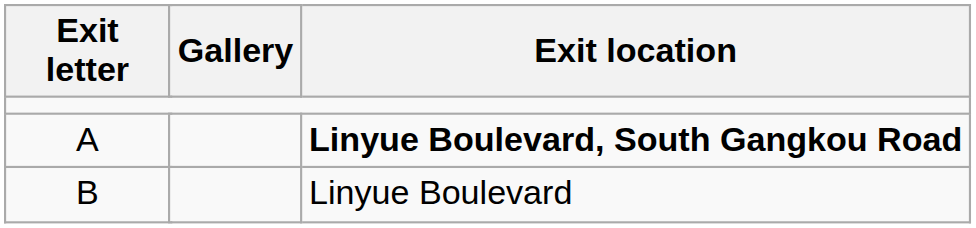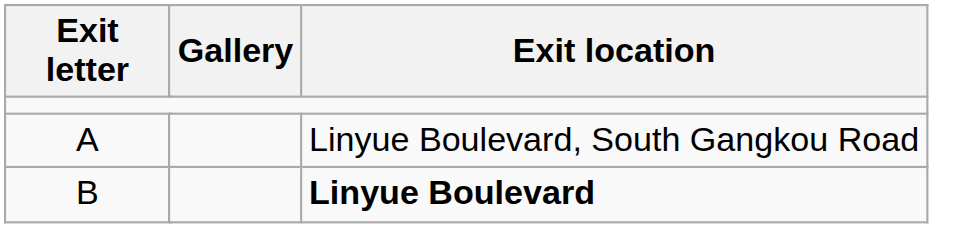(636, 139) bold -> (614, 139) normal
(441, 193) normal -> (452, 193) bold
